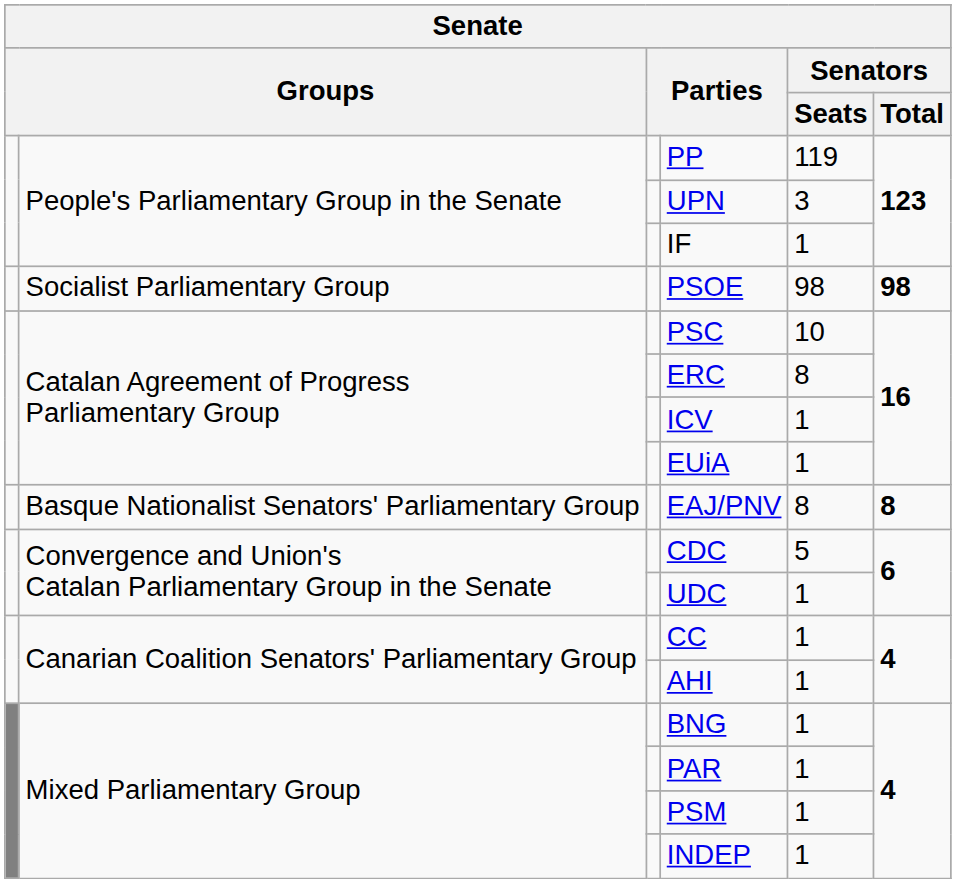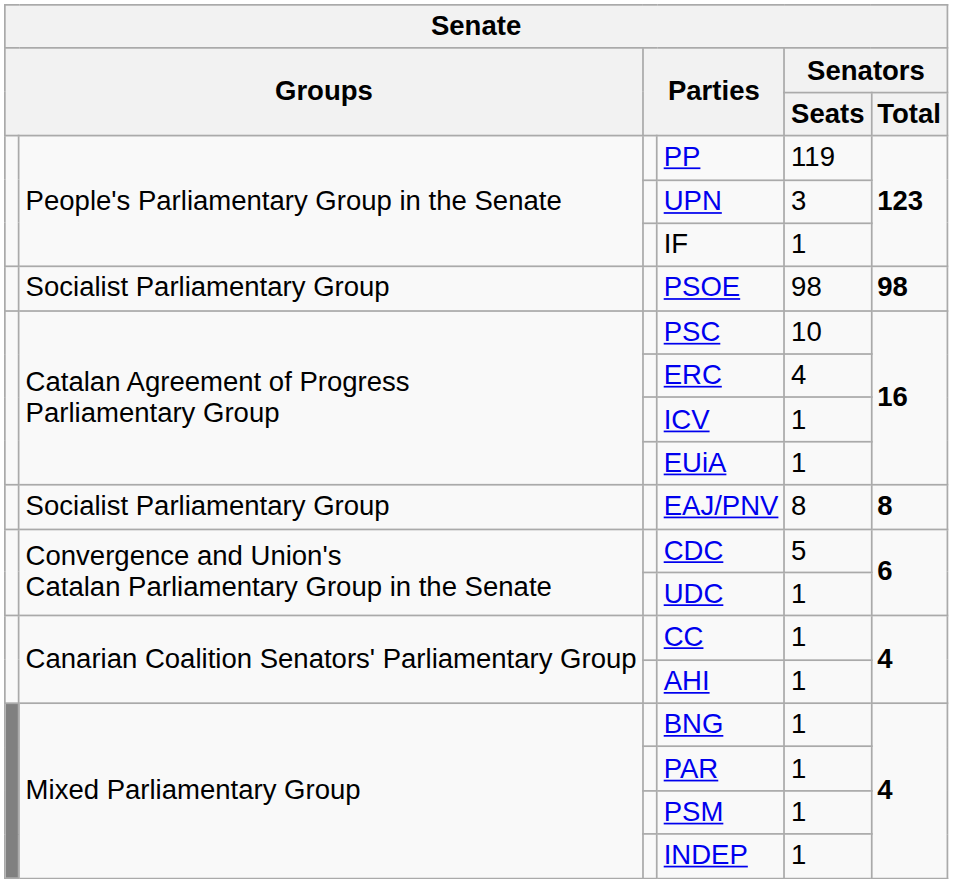(802, 375) 8 -> (799, 375) 4
(333, 506) Basque Nationalist Senators' Parliamentary Group -> (208, 506) Socialist Parliamentary Group
